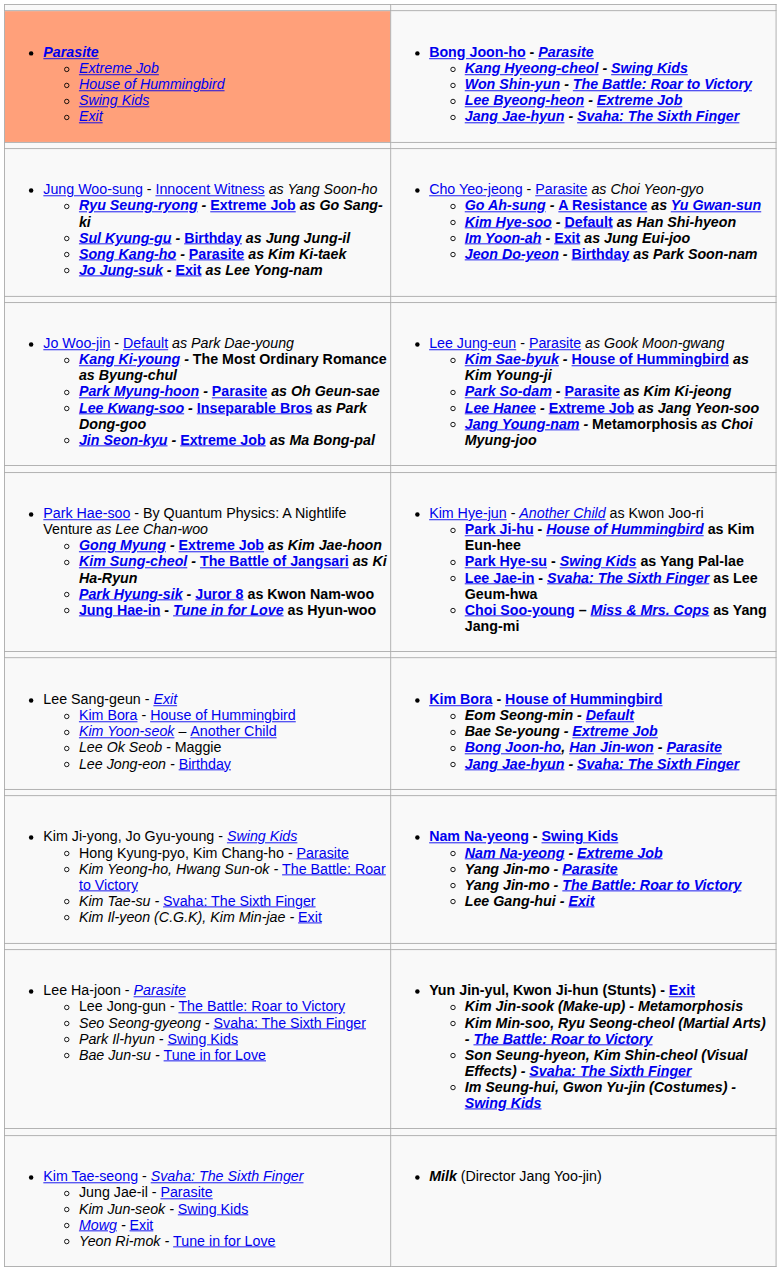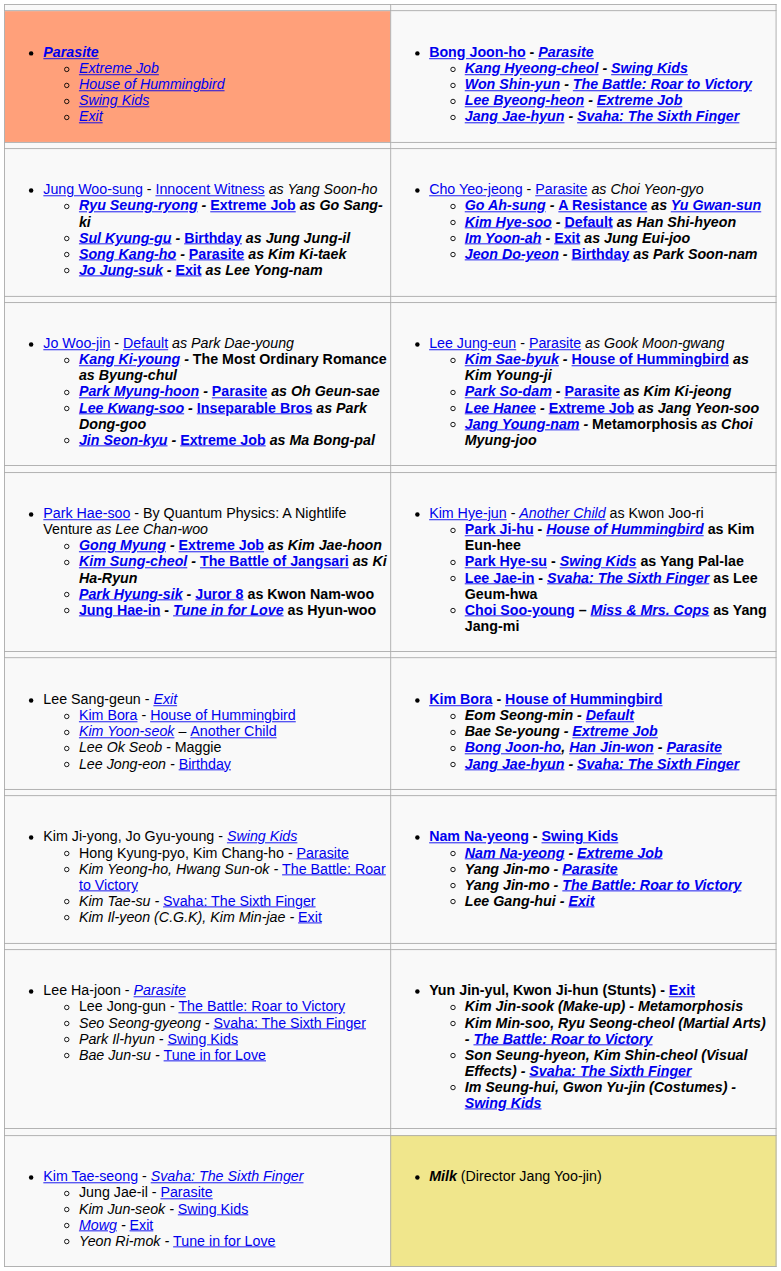(583, 1177) no background -> (583, 1177) khaki background
